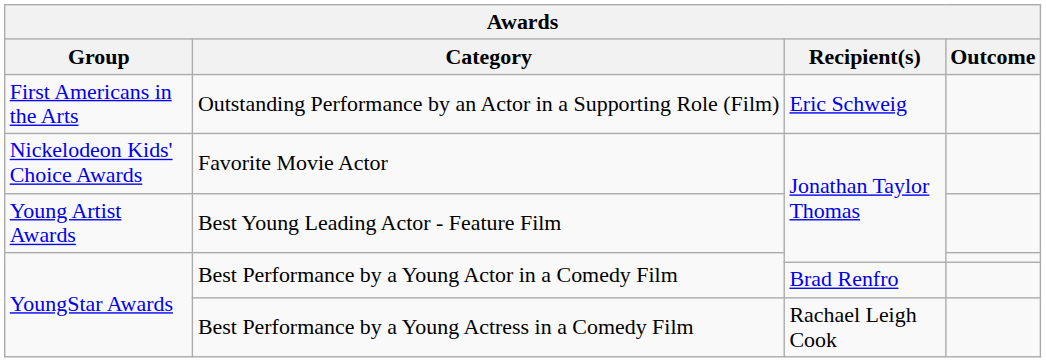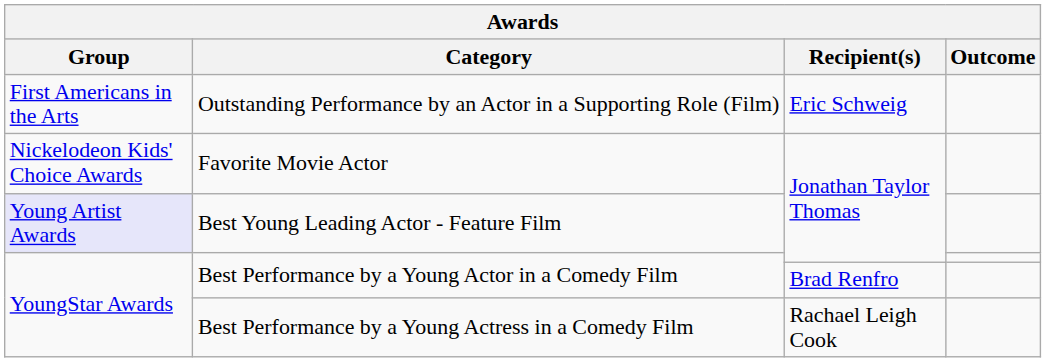(66, 222) no background -> (66, 222) lavender background
